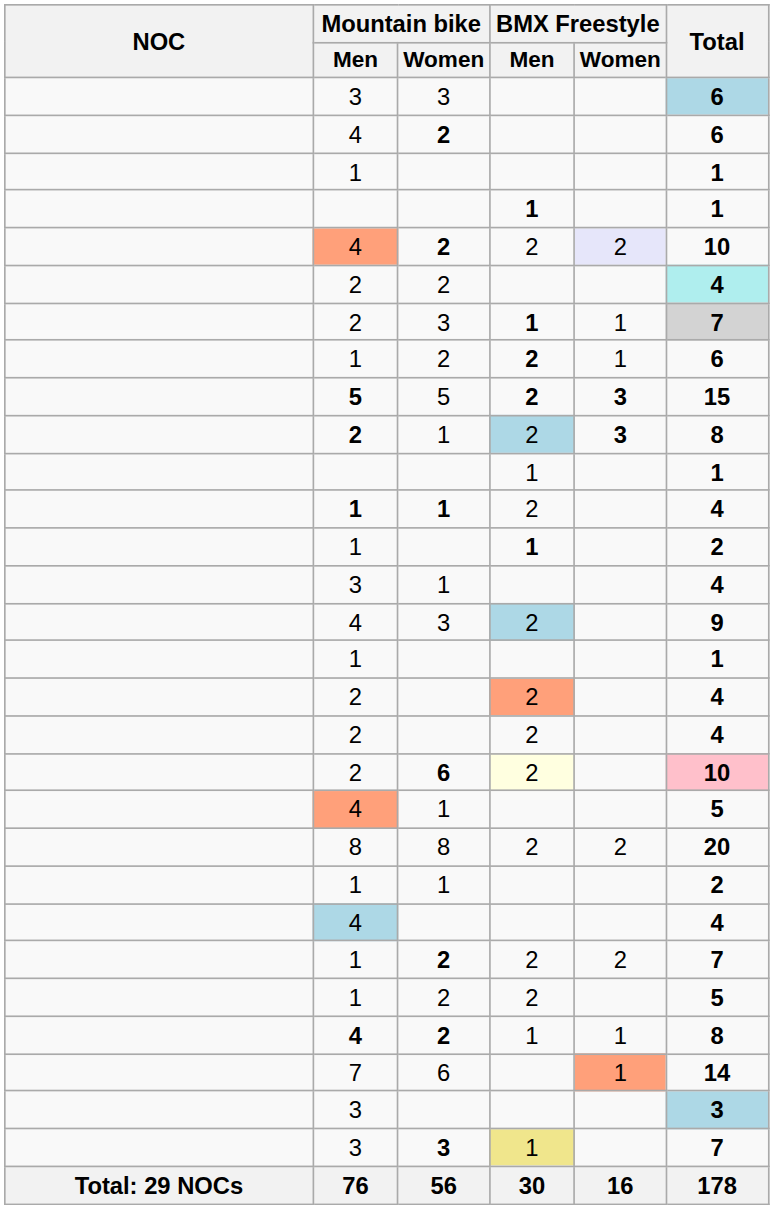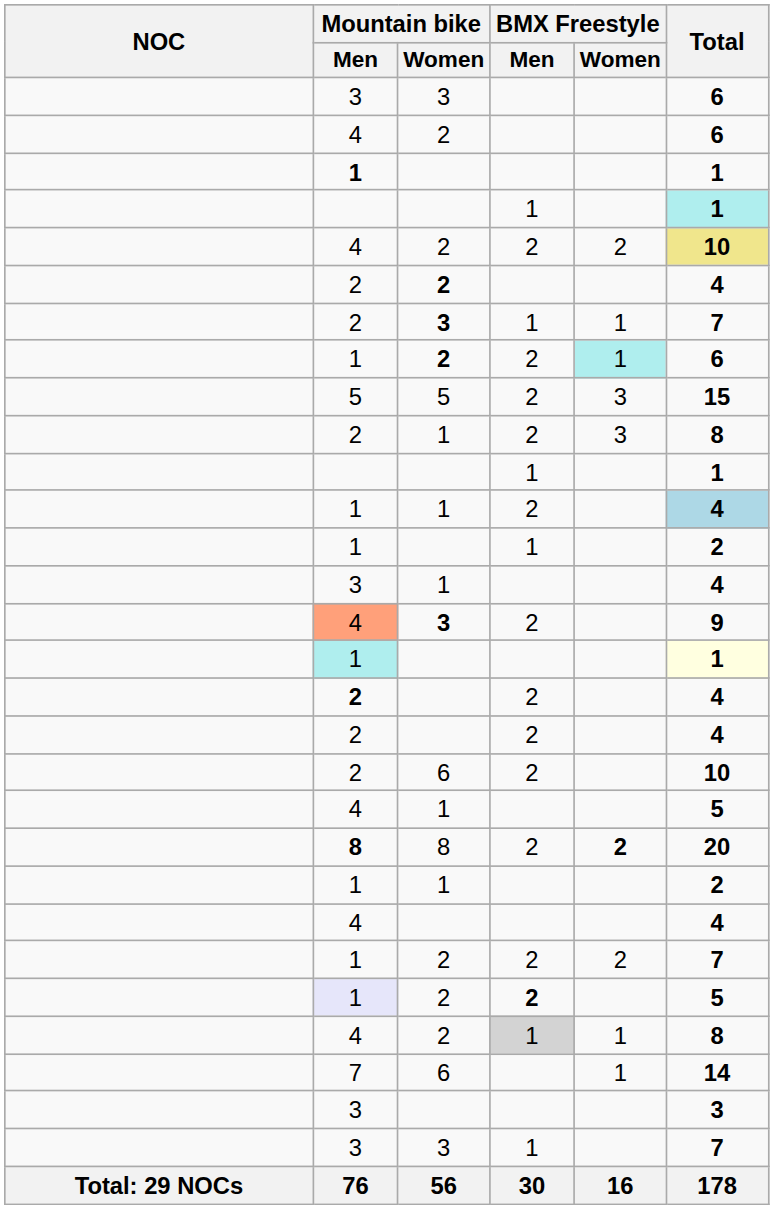(717, 97) lightblue background -> (717, 97) no background
(444, 134) bold -> (444, 134) normal
(355, 172) normal -> (355, 172) bold
(532, 210) bold -> (532, 210) normal
(717, 210) no background -> (717, 210) paleturquoise background
(355, 247) lightsalmon background -> (355, 247) no background
(444, 247) bold -> (444, 247) normal
(620, 247) lavender background -> (620, 247) no background
(717, 247) no background -> (717, 247) khaki background
(444, 285) normal -> (444, 285) bold
(717, 285) paleturquoise background -> (717, 285) no background
(444, 322) normal -> (444, 322) bold
(532, 322) bold -> (532, 322) normal
(717, 322) lightgrey background -> (717, 322) no background
(444, 360) normal -> (444, 360) bold
(532, 360) bold -> (532, 360) normal
(620, 360) no background -> (620, 360) paleturquoise background
(355, 397) bold -> (355, 397) normal
(532, 397) bold -> (532, 397) normal
(620, 397) bold -> (620, 397) normal
(355, 435) bold -> (355, 435) normal
(532, 435) lightblue background -> (532, 435) no background
(620, 435) bold -> (620, 435) normal
(355, 510) bold -> (355, 510) normal
(444, 510) bold -> (444, 510) normal
(717, 510) no background -> (717, 510) lightblue background
(532, 547) bold -> (532, 547) normal
(355, 622) no background -> (355, 622) lightsalmon background
(444, 622) normal -> (444, 622) bold
(532, 622) lightblue background -> (532, 622) no background
(355, 660) no background -> (355, 660) paleturquoise background
(717, 660) no background -> (717, 660) lightyellow background
(355, 698) normal -> (355, 698) bold
(532, 698) lightsalmon background -> (532, 698) no background
(444, 773) bold -> (444, 773) normal
(532, 773) lightyellow background -> (532, 773) no background
(717, 773) pink background -> (717, 773) no background
(355, 810) lightsalmon background -> (355, 810) no background
(355, 848) normal -> (355, 848) bold
(620, 848) normal -> (620, 848) bold
(355, 923) lightblue background -> (355, 923) no background
(444, 960) bold -> (444, 960) normal
(355, 998) no background -> (355, 998) lavender background
(532, 998) normal -> (532, 998) bold
(355, 1035) bold -> (355, 1035) normal
(444, 1035) bold -> (444, 1035) normal
(532, 1035) no background -> (532, 1035) lightgrey background
(620, 1073) lightsalmon background -> (620, 1073) no background
(717, 1110) lightblue background -> (717, 1110) no background
(444, 1148) bold -> (444, 1148) normal
(532, 1148) khaki background -> (532, 1148) no background
